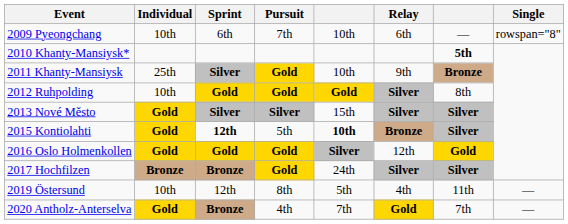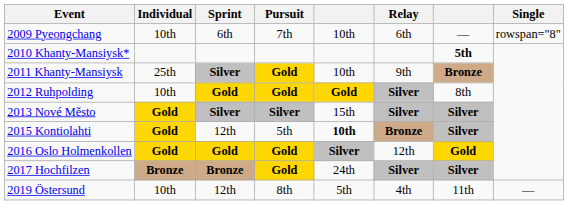(225, 131) bold -> (225, 131) normal
- row: (69, 209)
